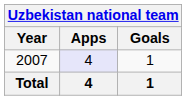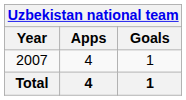(89, 60) lavender background -> (89, 60) no background
